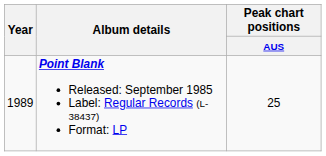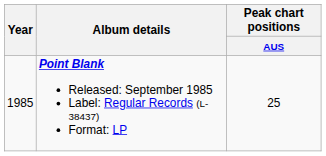(20, 103) 1989 -> (20, 103) 1985
